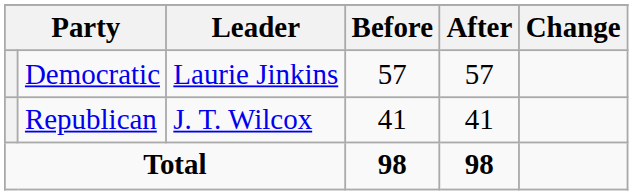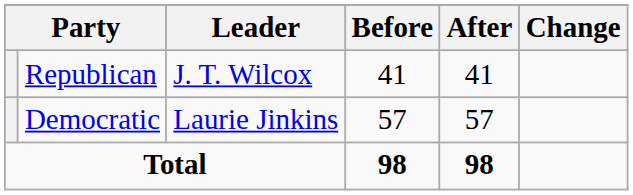rows swapped: (92, 73) <-> (91, 119)
